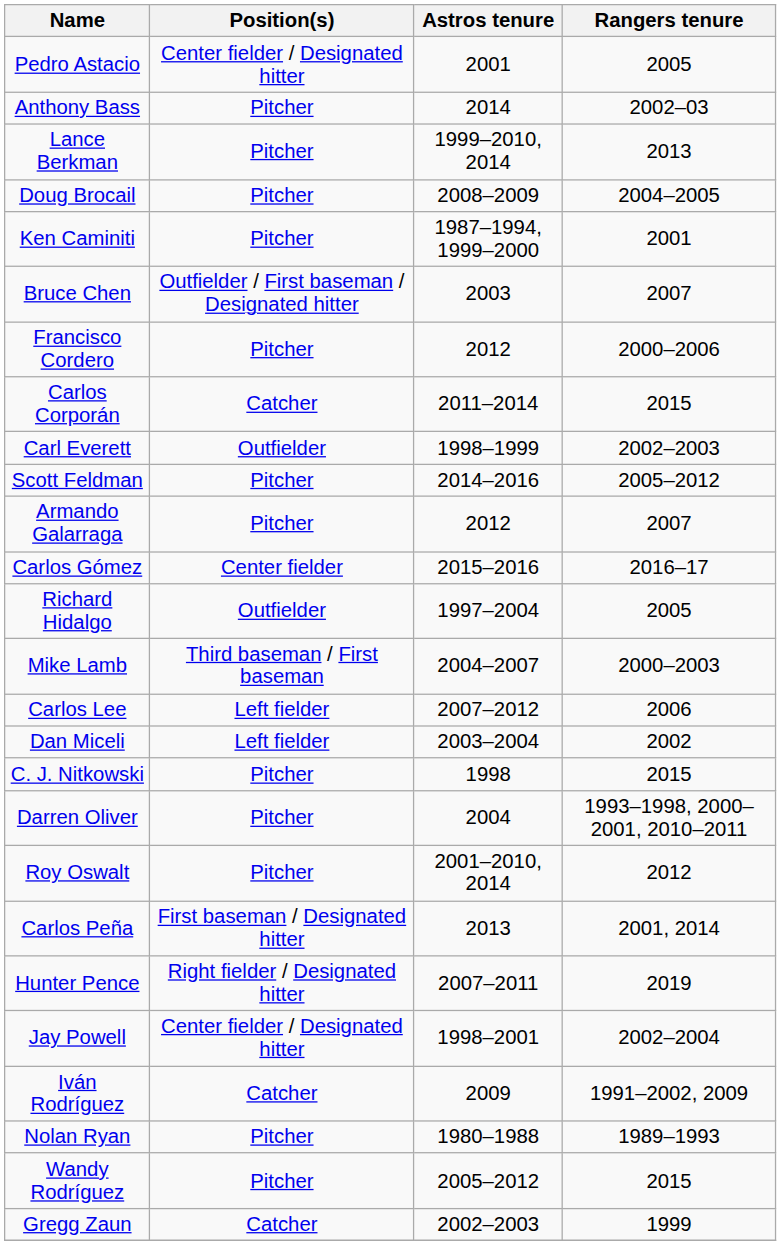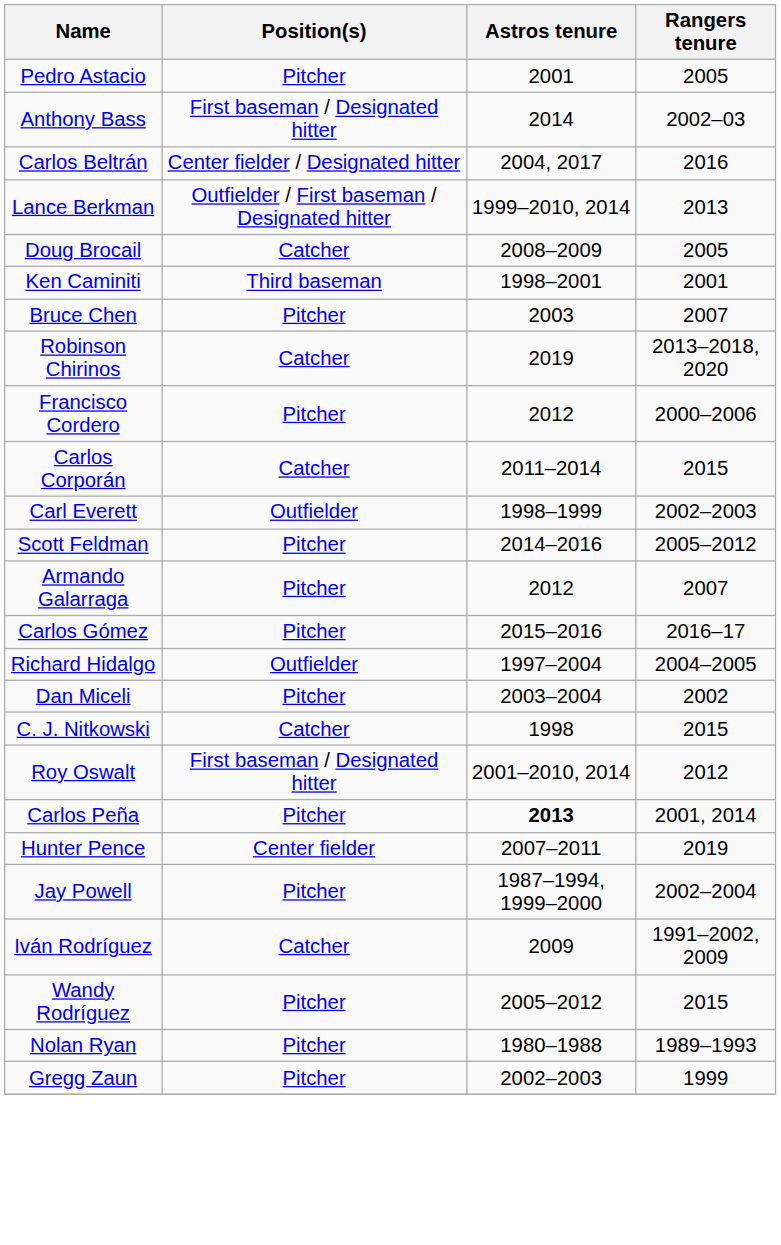(282, 64) Center fielder / Designated hitter -> (314, 75) Pitcher
(282, 107) Pitcher -> (314, 119) First baseman / Designated hitter
+ row: (83, 163)
(282, 151) Pitcher -> (314, 206) Outfielder / First baseman / Designated hitter
(282, 195) Pitcher -> (314, 250) Catcher
(669, 195) 2004–2005 -> (706, 250) 2005
(282, 238) Pitcher -> (314, 282) Third baseman
(488, 238) 1987–1994, 1999–2000 -> (551, 282) 1998–2001
(282, 293) Outfielder / First baseman / Designated hitter -> (314, 314) Pitcher
+ row: (83, 358)
(282, 567) Center fielder -> (314, 631) Pitcher
(669, 611) 2005 -> (706, 664) 2004–2005
- row: (77, 666)
- row: (77, 709)
(282, 741) Left fielder -> (314, 696) Pitcher
(282, 774) Pitcher -> (314, 728) Catcher
- row: (77, 817)
(282, 872) Pitcher -> (314, 772) First baseman / Designated hitter
(282, 928) First baseman / Designated hitter -> (314, 815) Pitcher
(488, 928) normal -> (551, 815) bold
(282, 983) Right fielder / Designated hitter -> (314, 848) Center fielder
(282, 1038) Center fielder / Designated hitter -> (314, 891) Pitcher
(488, 1038) 1998–2001 -> (551, 891) 1987–1994, 1999–2000
rows swapped: (77, 1180) <-> (77, 1136)
(282, 1224) Catcher -> (314, 1077) Pitcher
